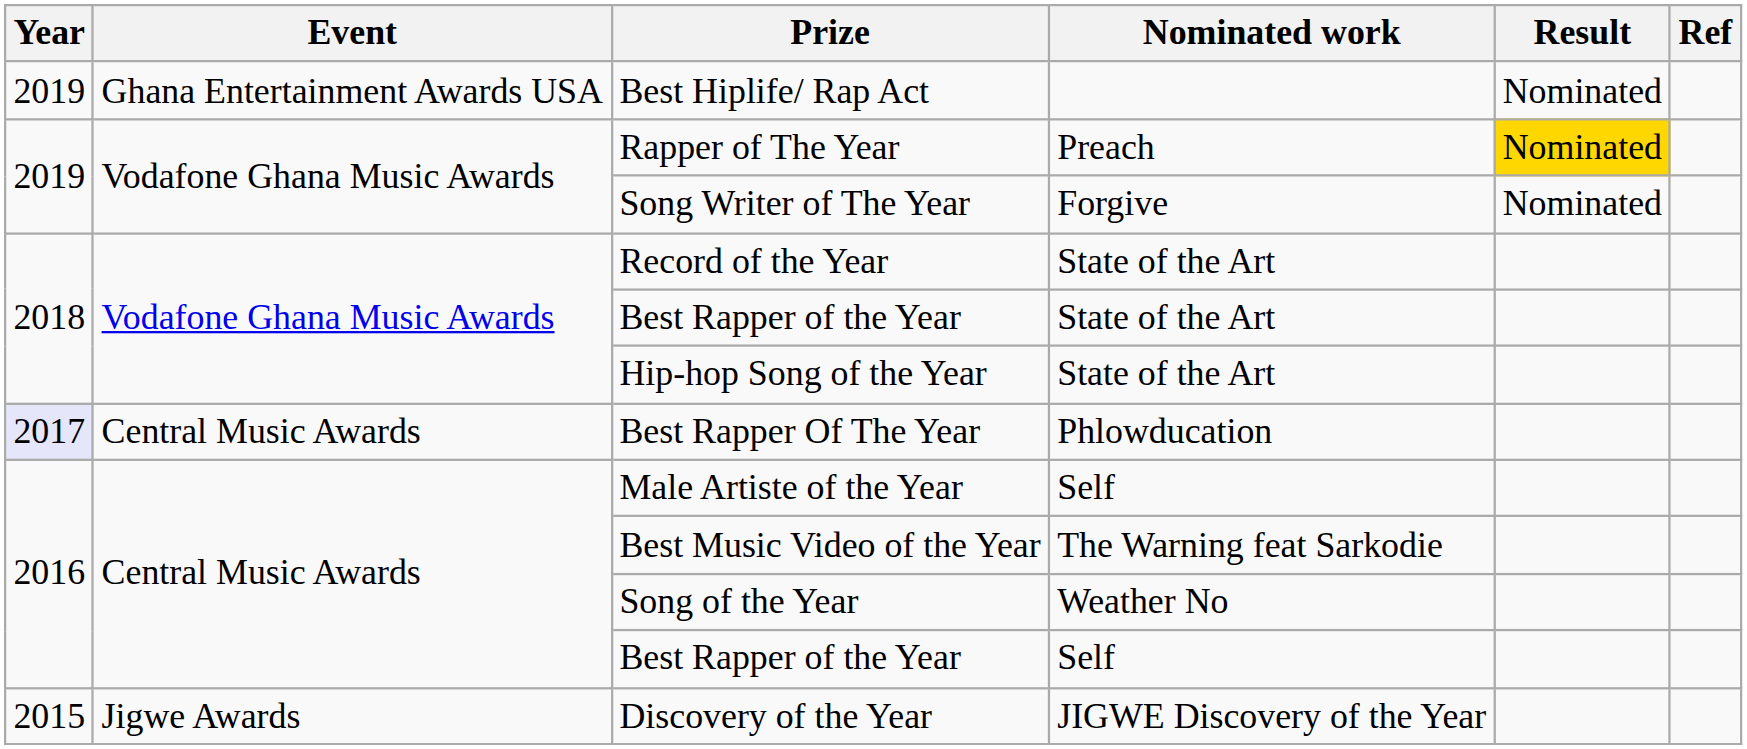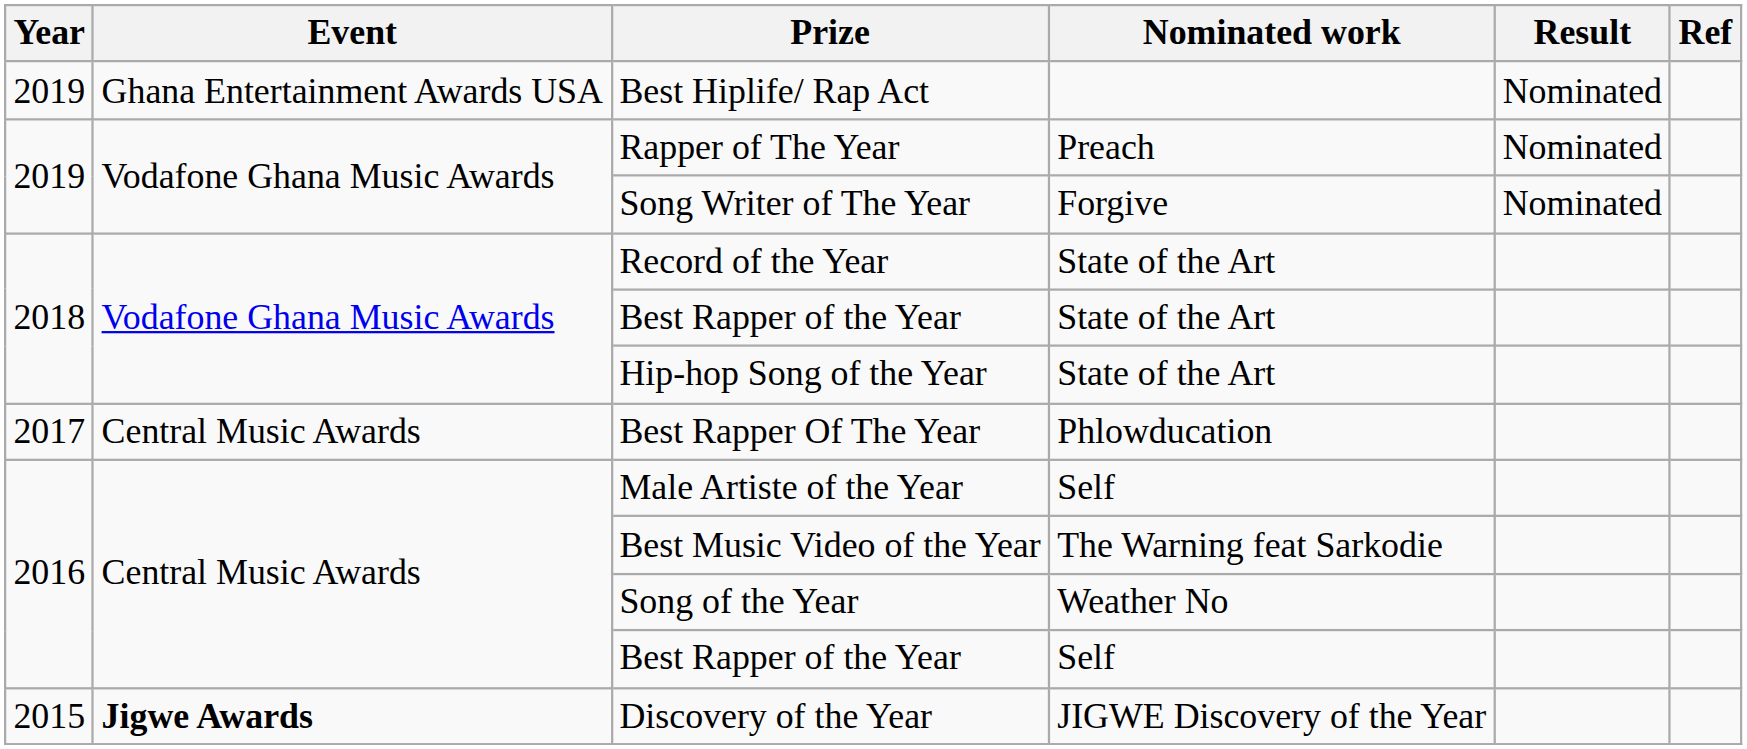(1582, 146) gold background -> (1582, 146) no background
(49, 430) lavender background -> (49, 430) no background
(201, 714) normal -> (207, 715) bold
